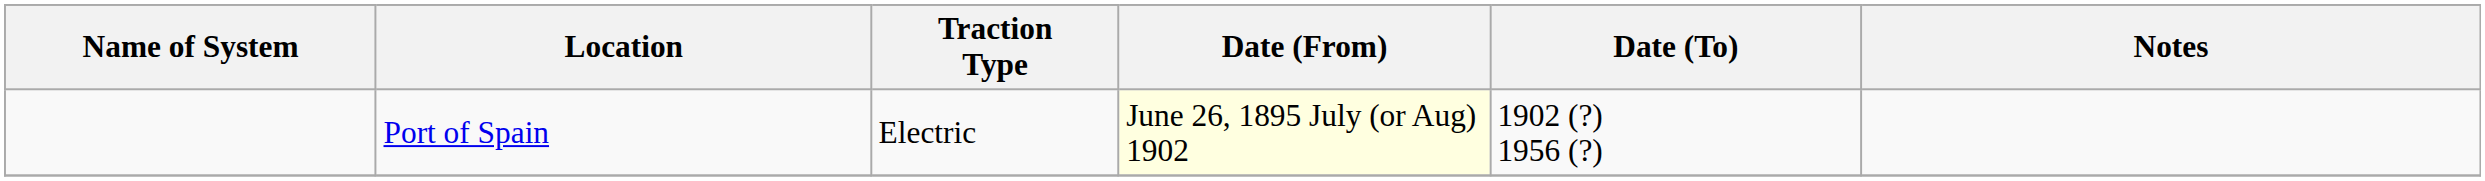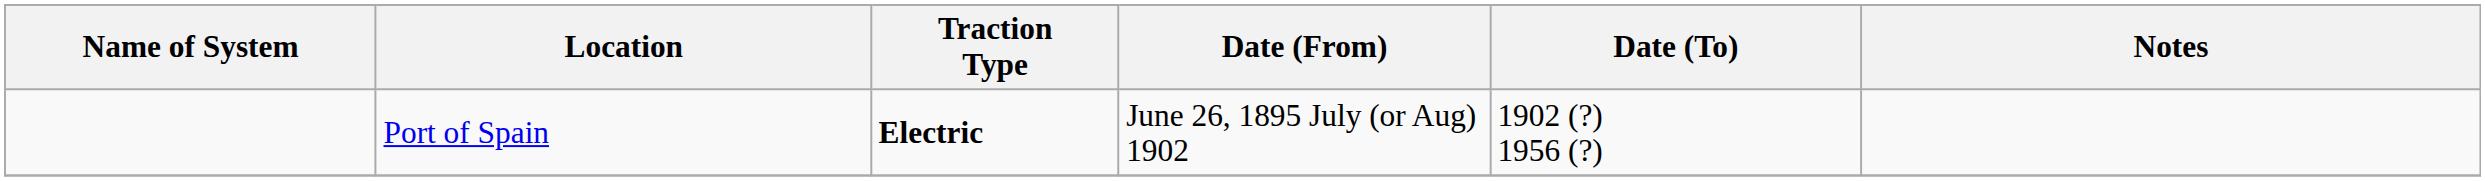(927, 132) normal -> (931, 132) bold
(1301, 132) lightyellow background -> (1301, 132) no background
